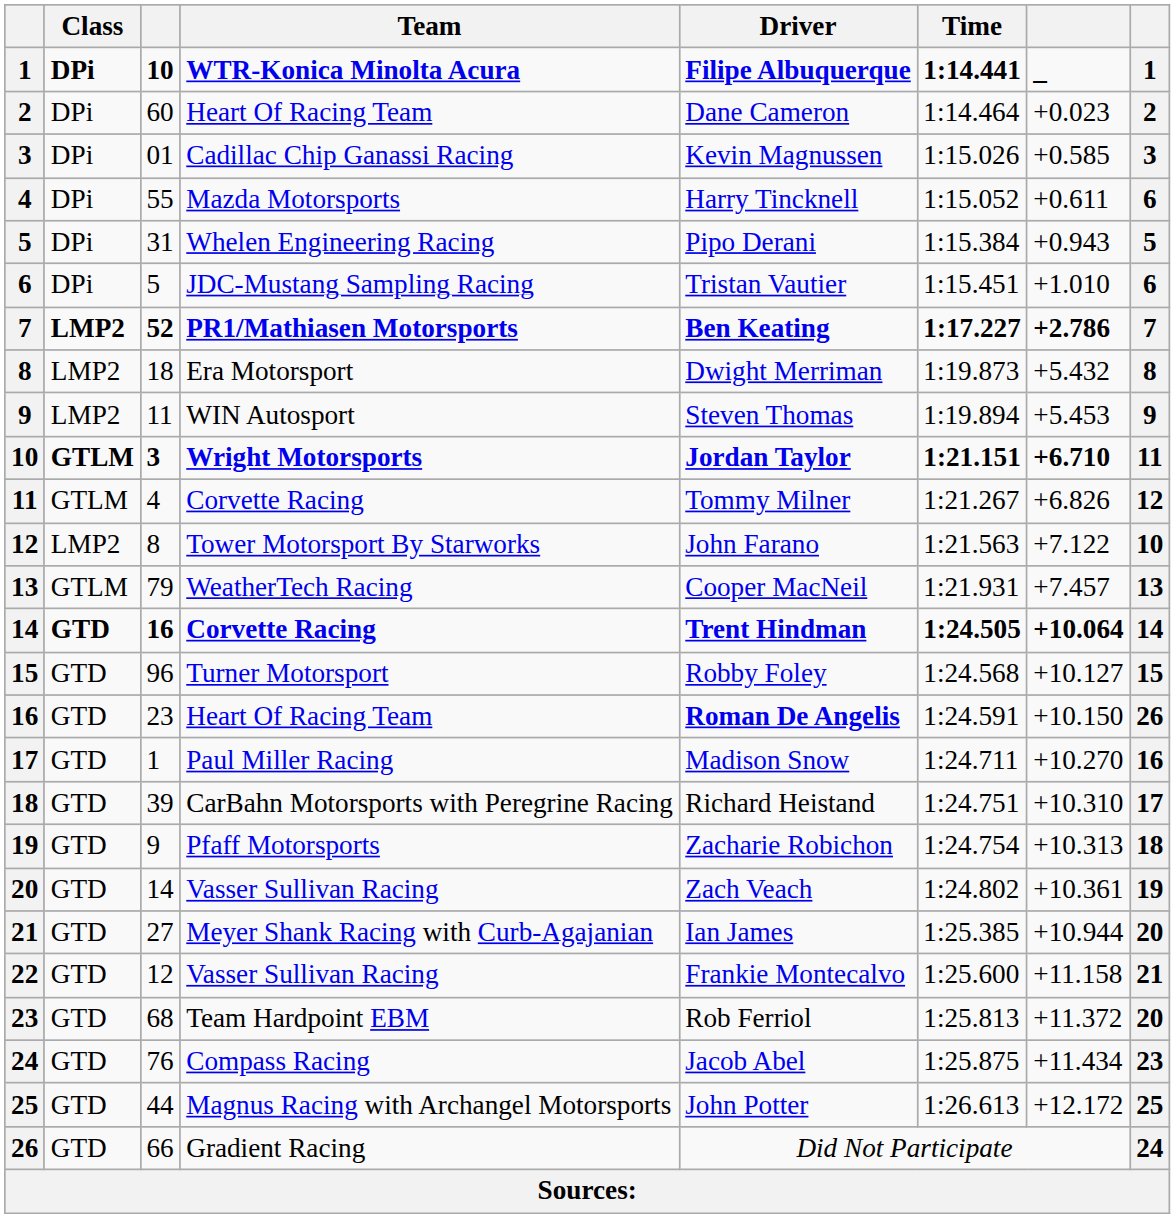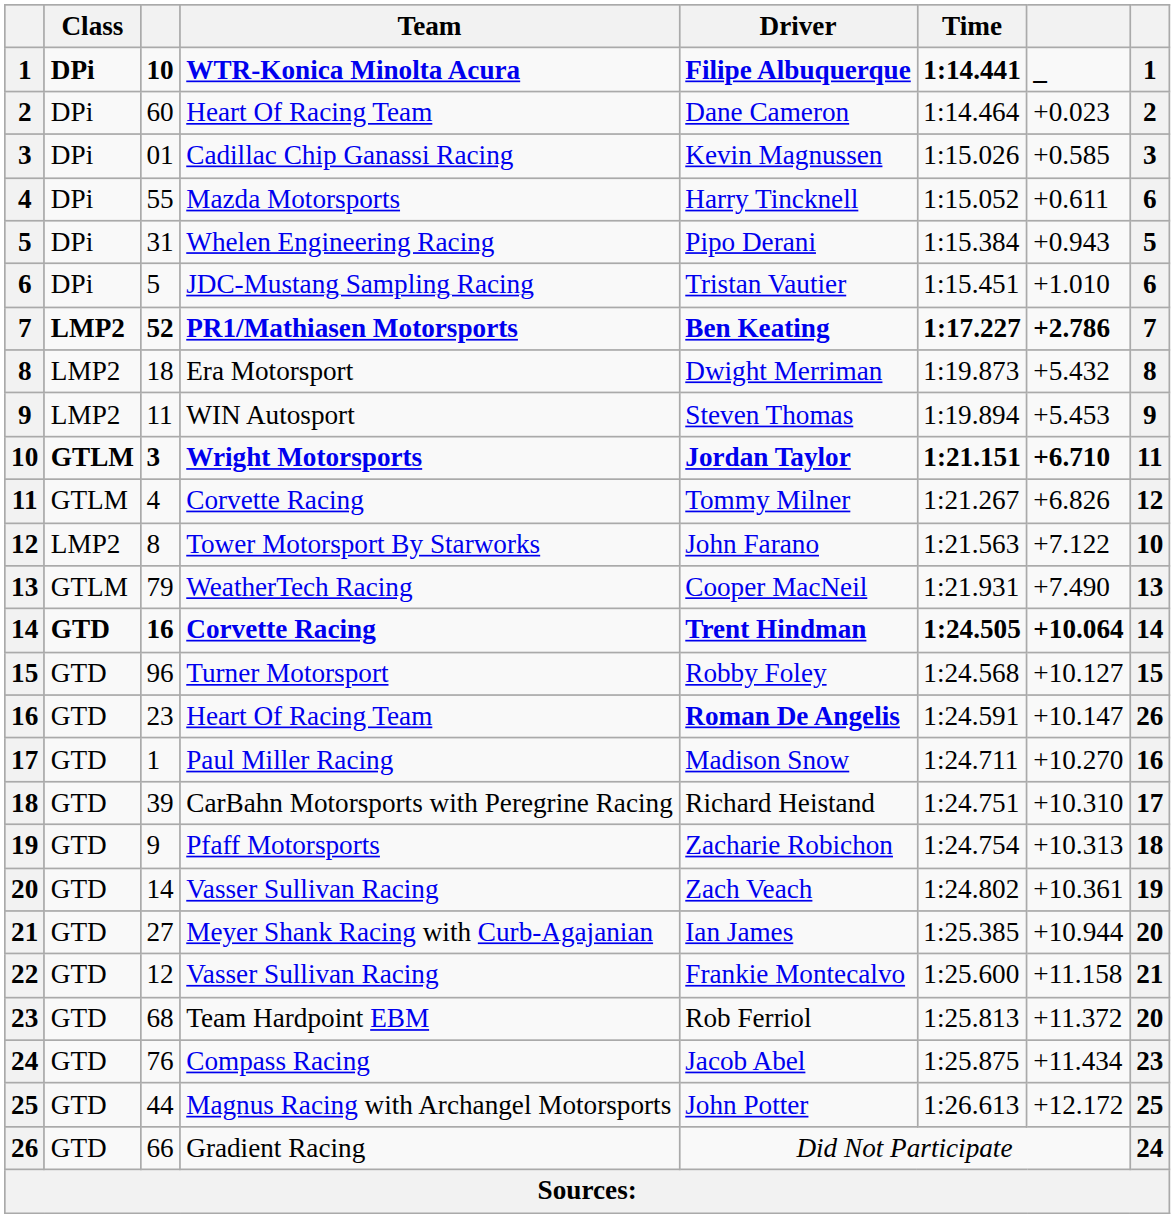(1072, 586) +7.457 -> (1072, 586) +7.490
(1078, 716) +10.150 -> (1078, 716) +10.147
